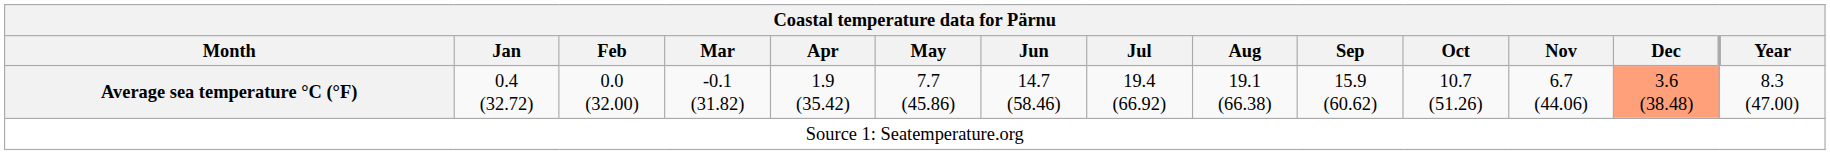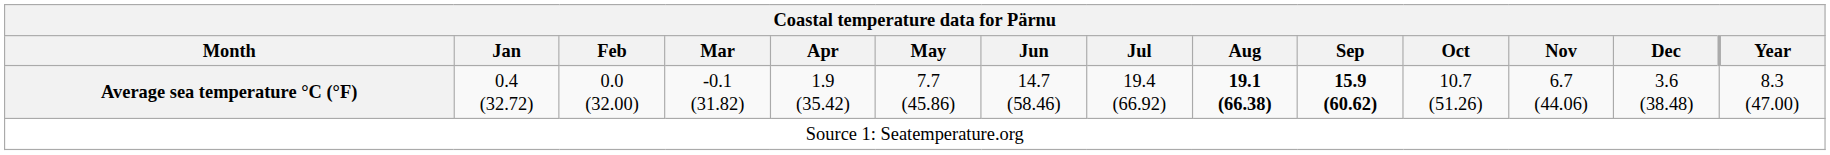(1245, 92) normal -> (1245, 92) bold
(1350, 92) normal -> (1350, 92) bold
(1667, 92) lightsalmon background -> (1667, 92) no background
